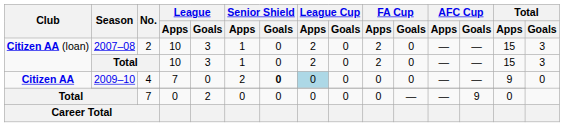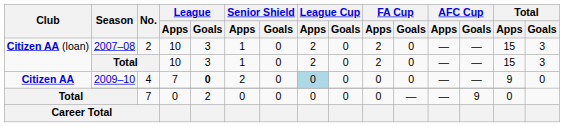(208, 79) normal -> (208, 79) bold
(278, 79) bold -> (278, 79) normal
